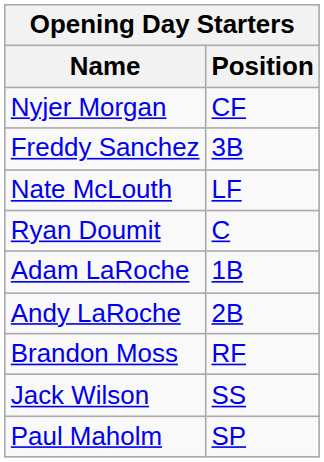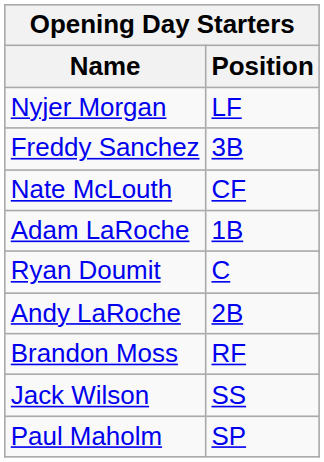(229, 107) CF -> (227, 107) LF
(227, 189) LF -> (229, 189) CF
rows swapped: (86, 230) <-> (100, 271)
